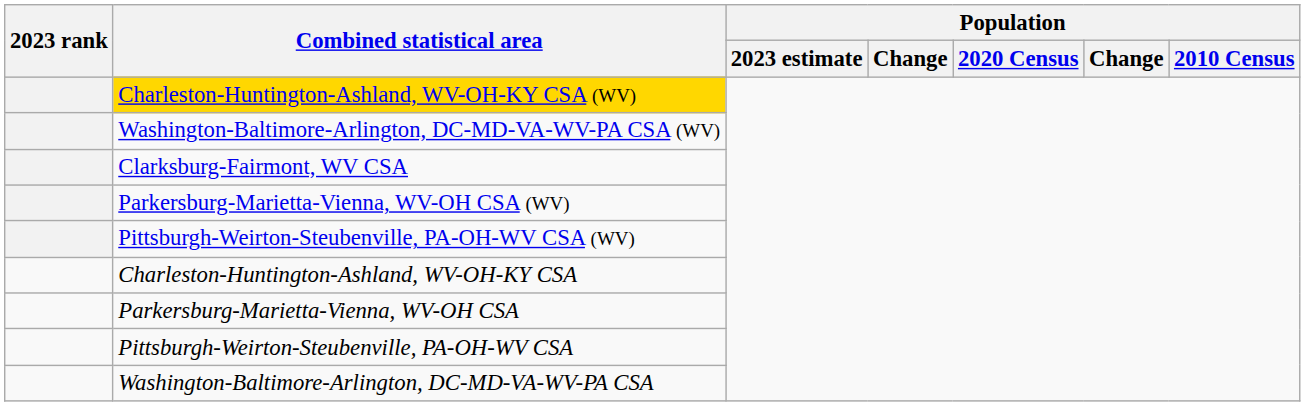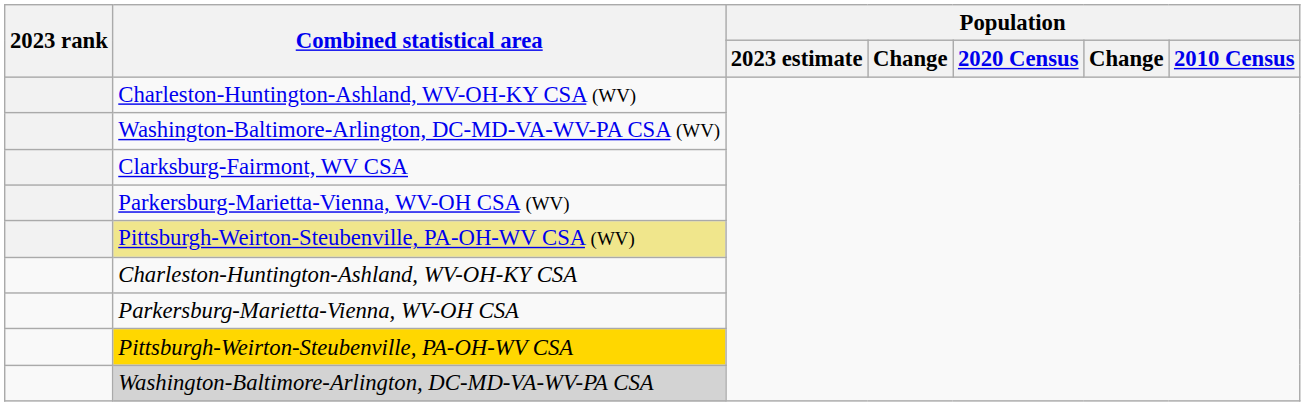(377, 94) gold background -> (377, 94) no background
(377, 238) no background -> (377, 238) khaki background
(346, 346) no background -> (346, 346) gold background
(386, 382) no background -> (386, 382) lightgrey background
